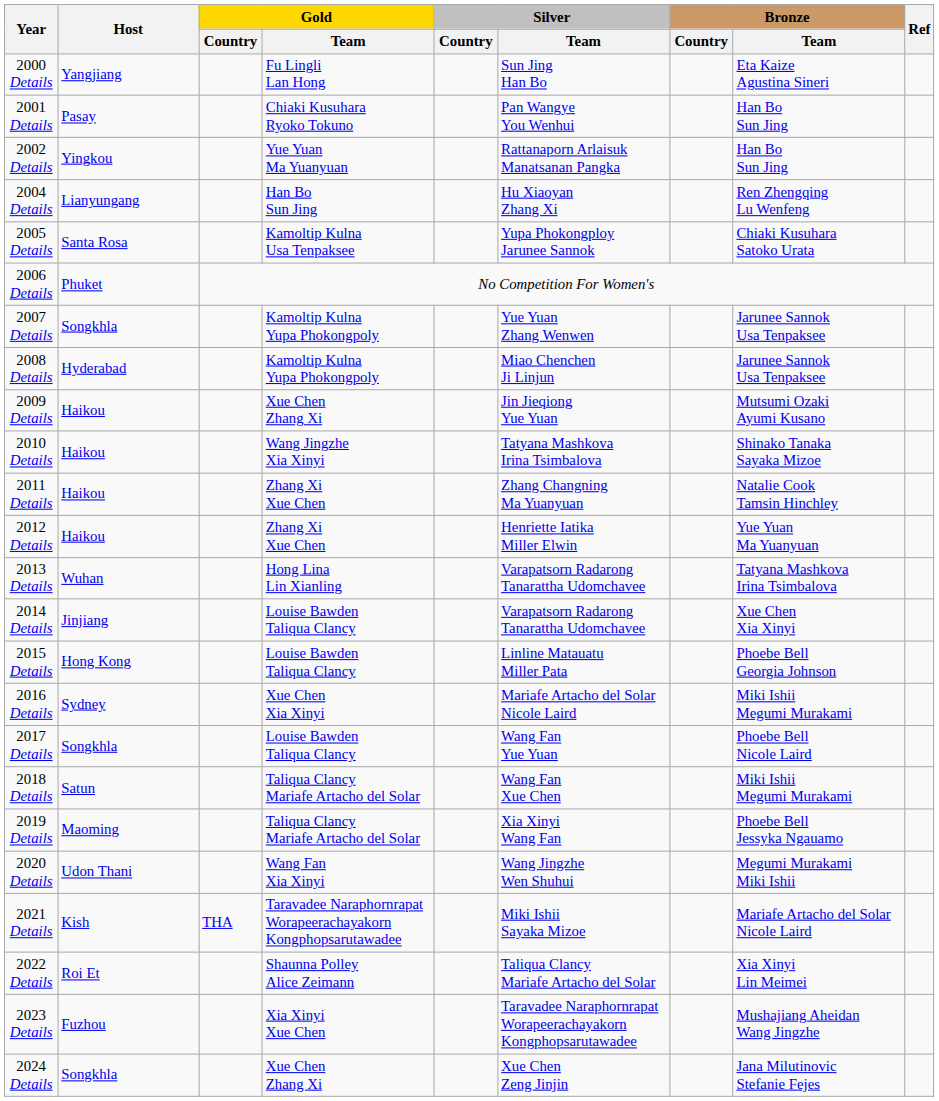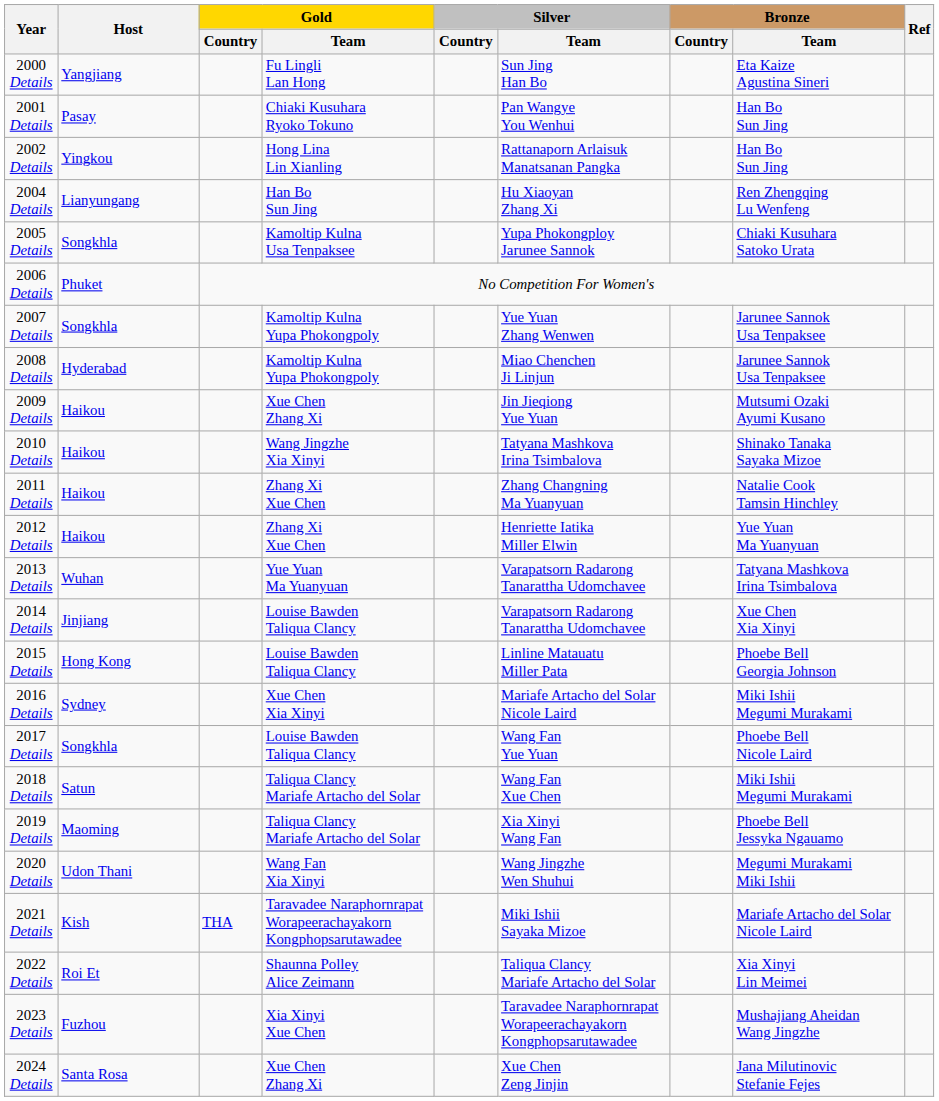(307, 158) Yue Yuan Ma Yuanyuan -> (304, 158) Hong Lina Lin Xianling
(94, 242) Santa Rosa -> (89, 242) Songkhla
(304, 578) Hong Lina Lin Xianling -> (307, 578) Yue Yuan Ma Yuanyuan
(89, 1075) Songkhla -> (94, 1075) Santa Rosa
